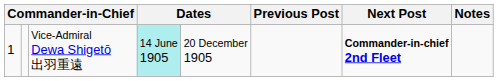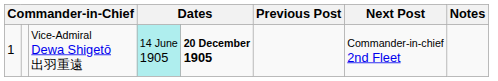(216, 51) normal -> (217, 50) bold
(397, 50) bold -> (396, 51) normal
